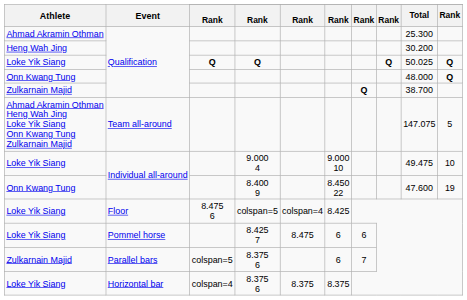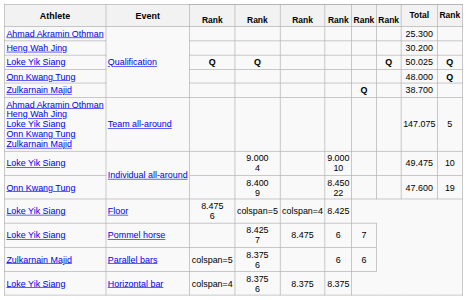(364, 236) 6 -> (364, 236) 7
(364, 260) 7 -> (364, 260) 6
